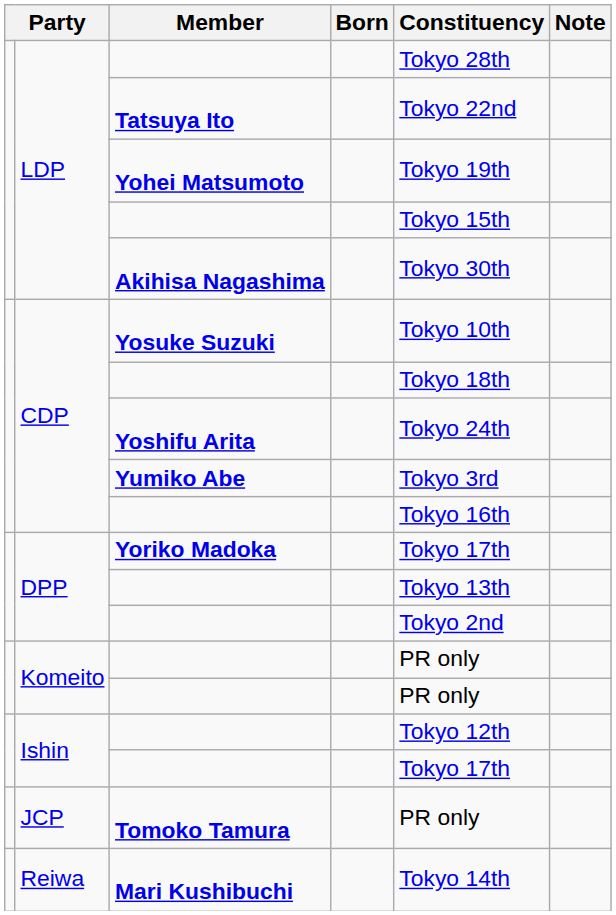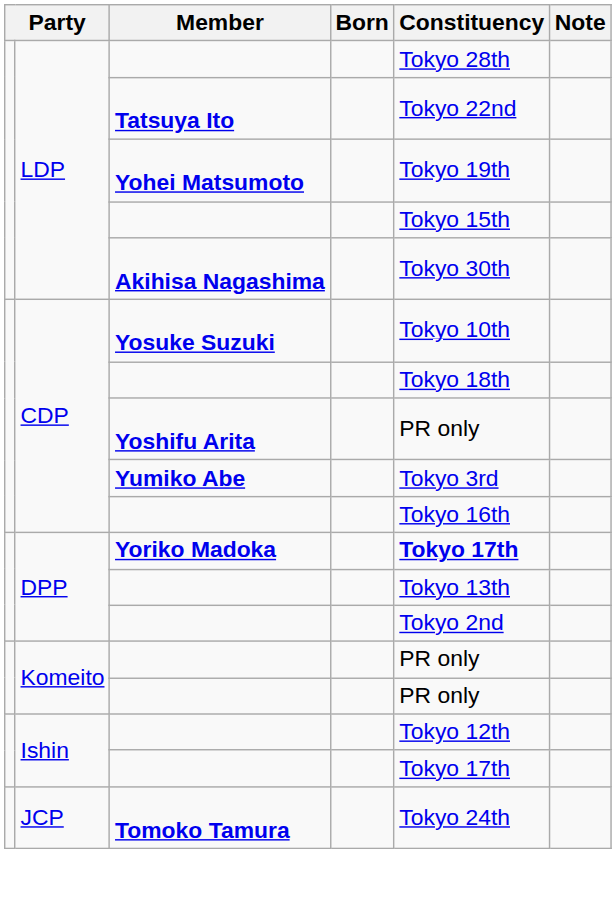(455, 428) Tokyo 24th -> (439, 428) PR only
(455, 550) normal -> (459, 550) bold
(439, 817) PR only -> (455, 817) Tokyo 24th
- row: (52, 879)
